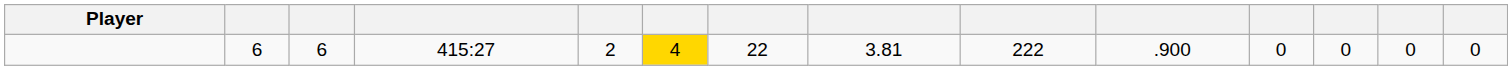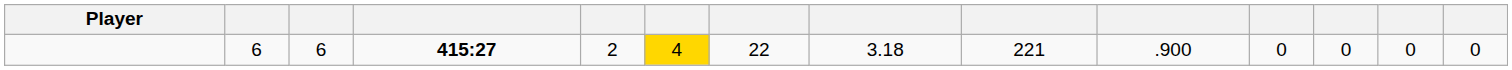(466, 49) normal -> (467, 49) bold
(884, 49) 3.81 -> (885, 49) 3.18
(1028, 49) 222 -> (1029, 49) 221
